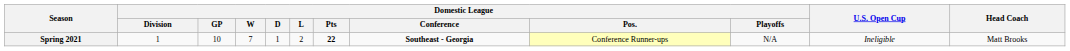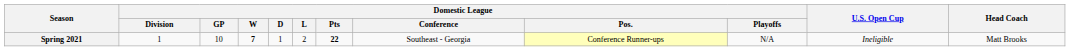(251, 39) normal -> (253, 39) bold
(439, 39) bold -> (438, 39) normal
